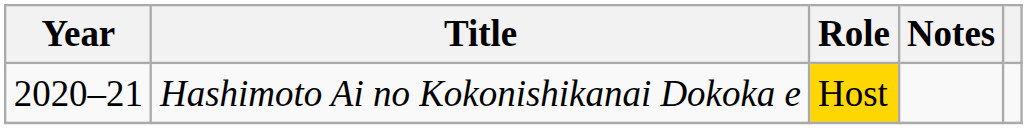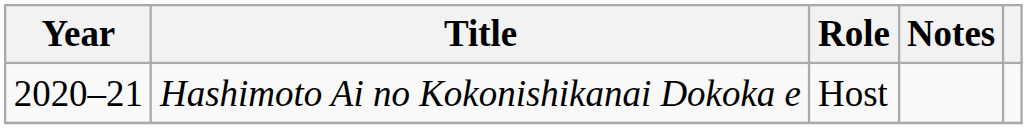(853, 92) gold background -> (853, 92) no background
